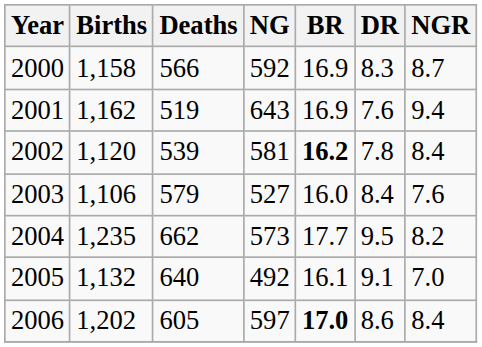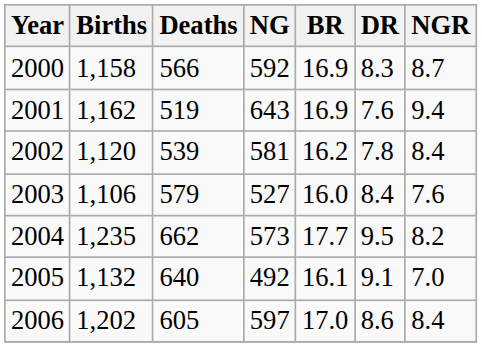(325, 151) bold -> (325, 151) normal
(325, 320) bold -> (325, 320) normal
